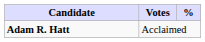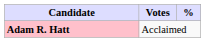(38, 29) no background -> (38, 29) pink background
